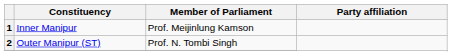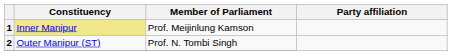(47, 27) no background -> (47, 27) khaki background
